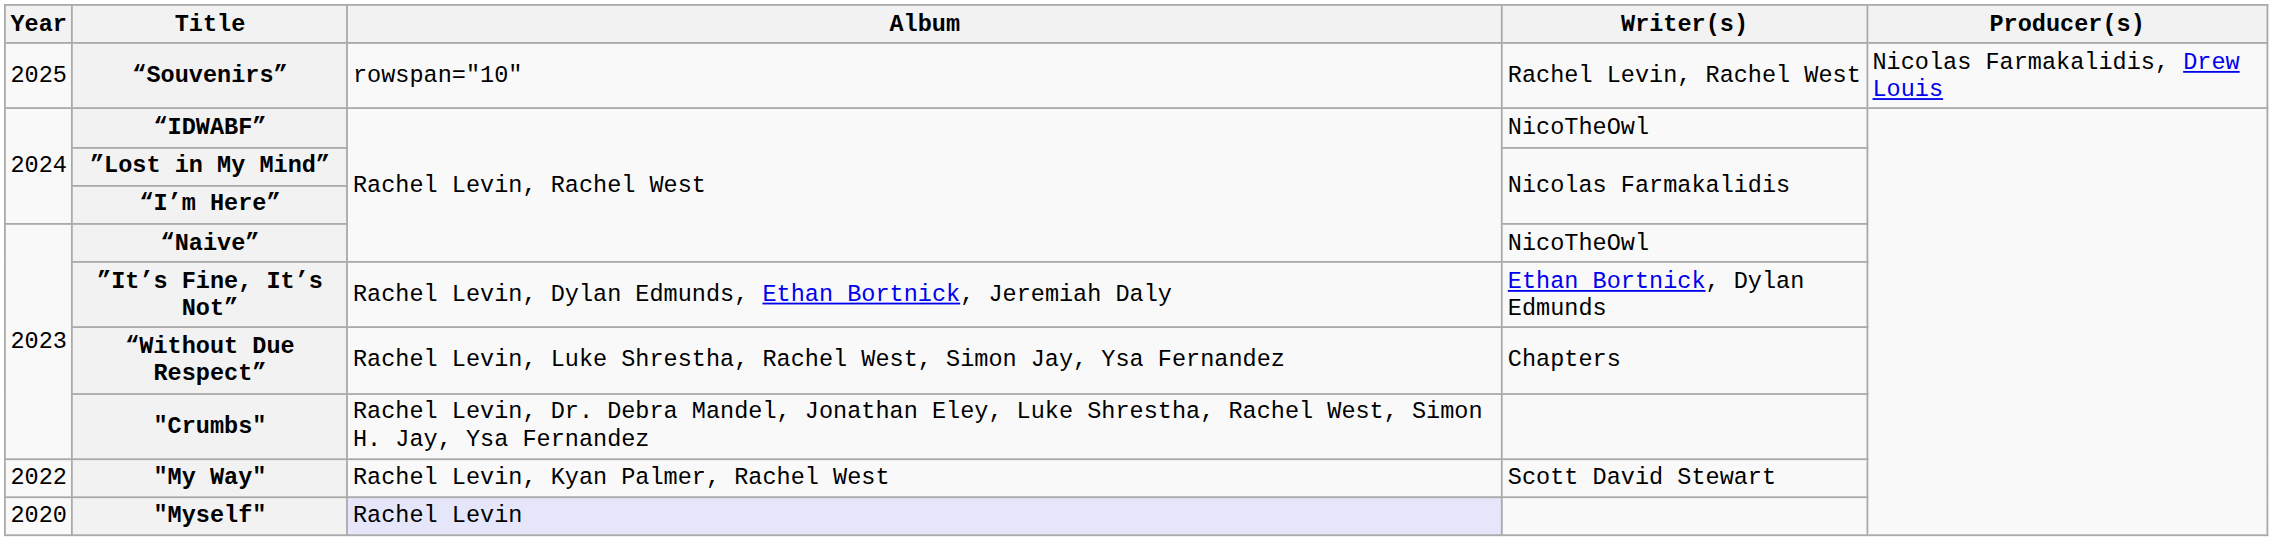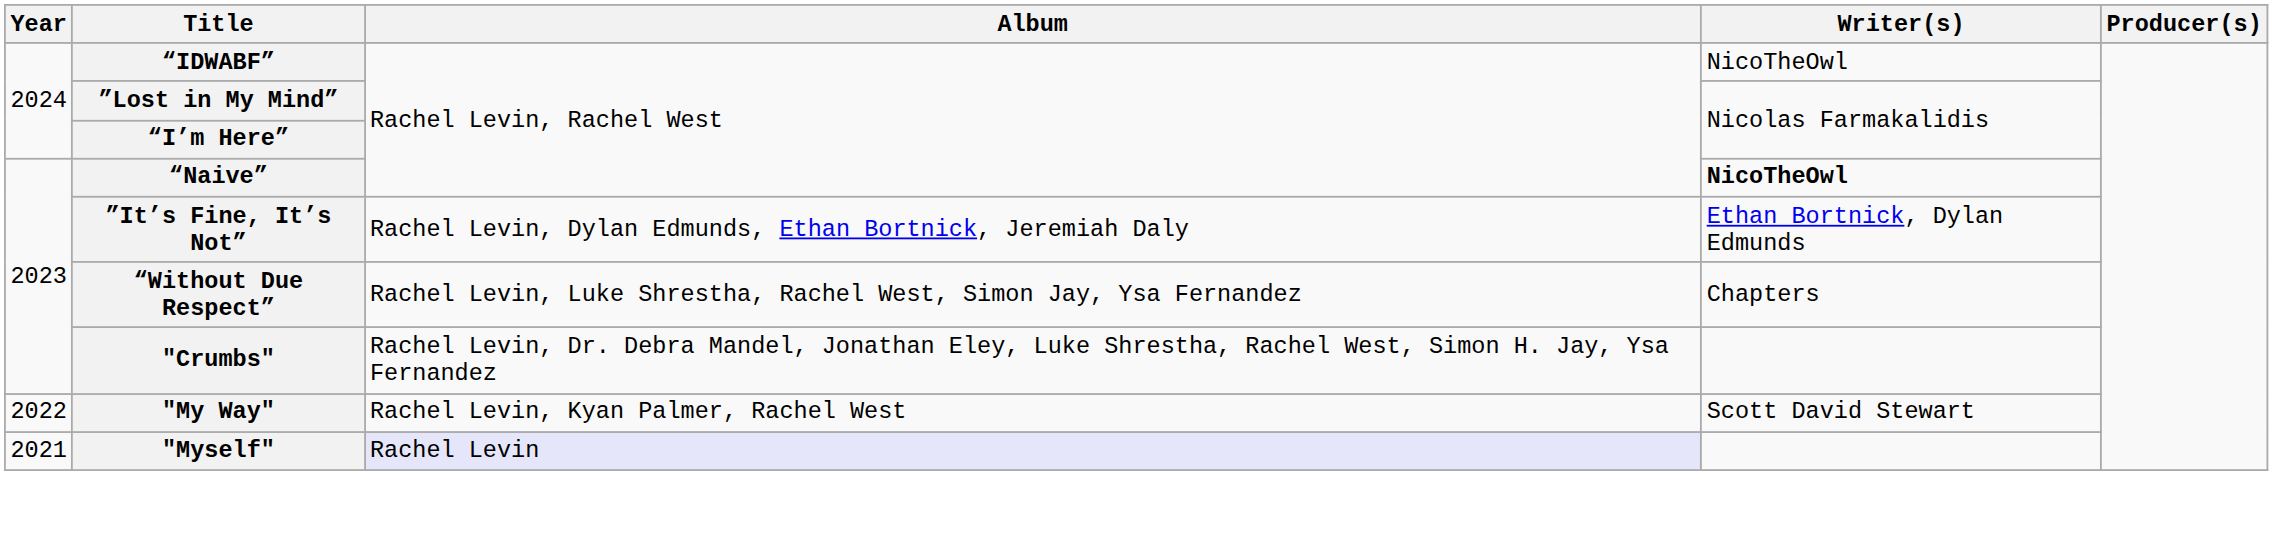- row: (210, 76)
(1578, 243) normal -> (1777, 177) bold
(39, 516) 2020 -> (39, 451) 2021
